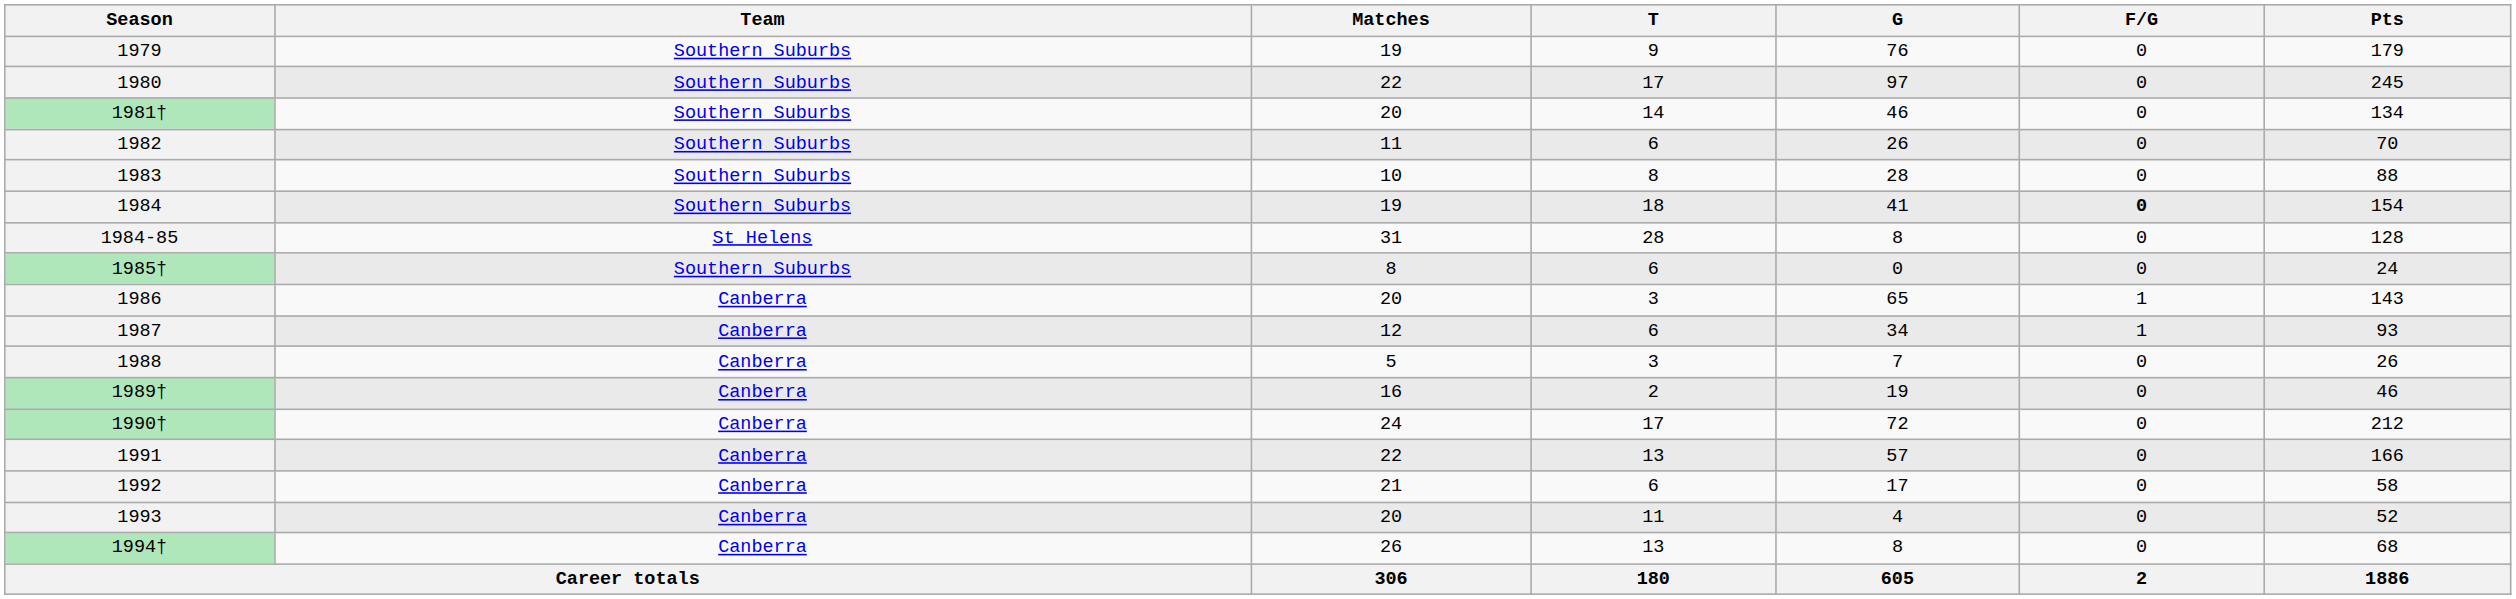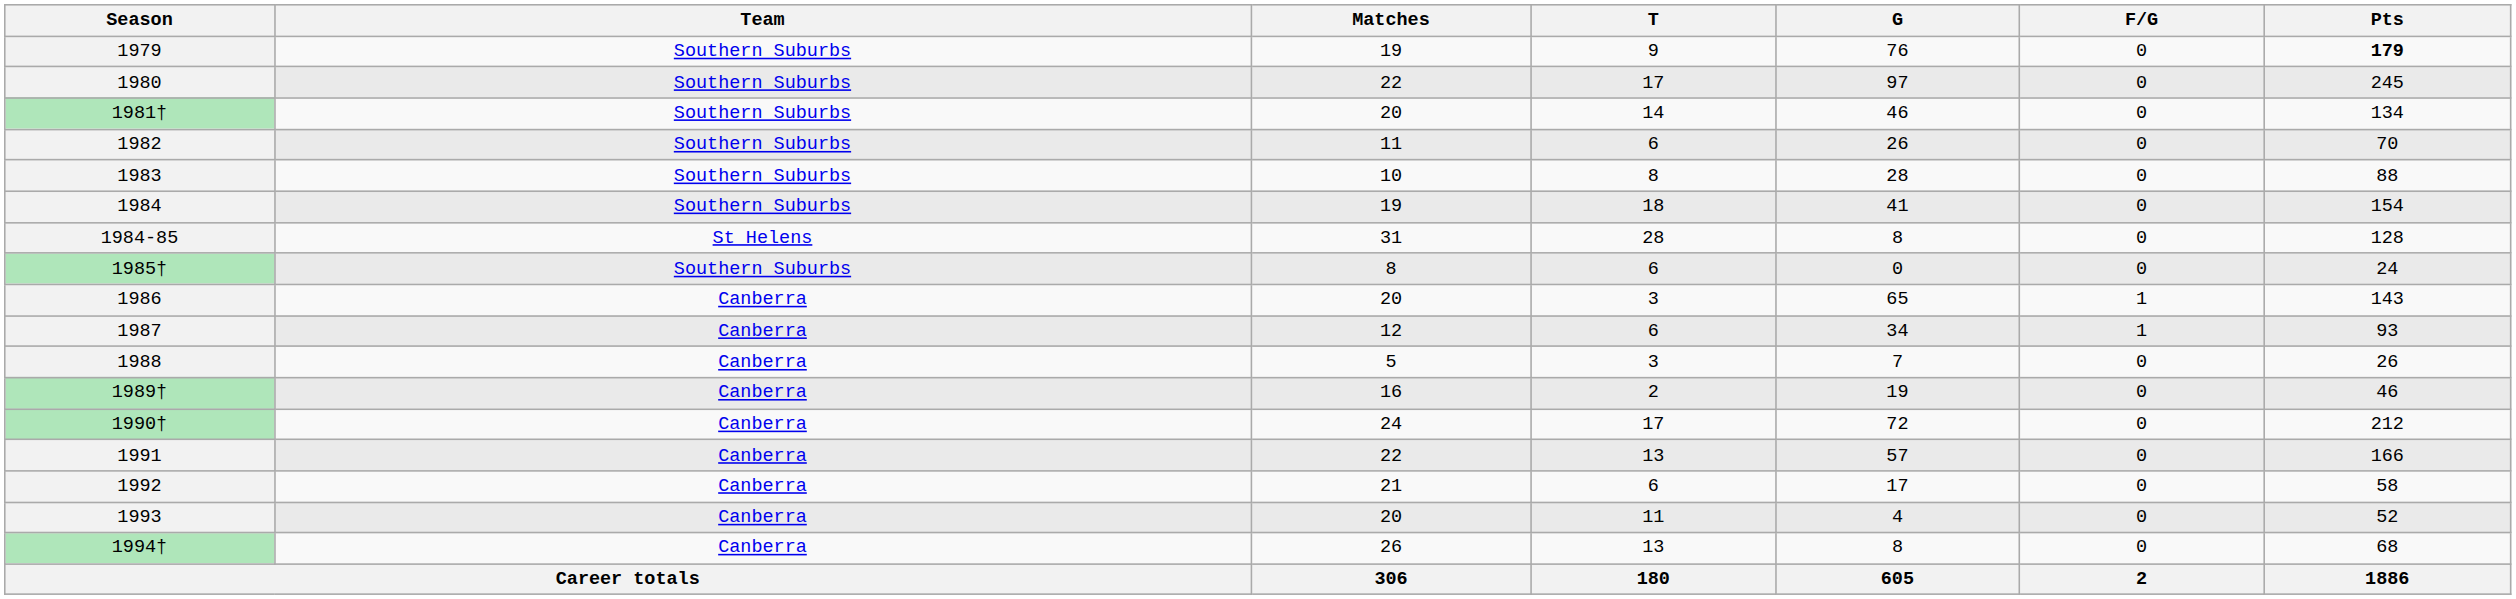(2387, 51) normal -> (2387, 51) bold
(2142, 206) bold -> (2142, 206) normal
